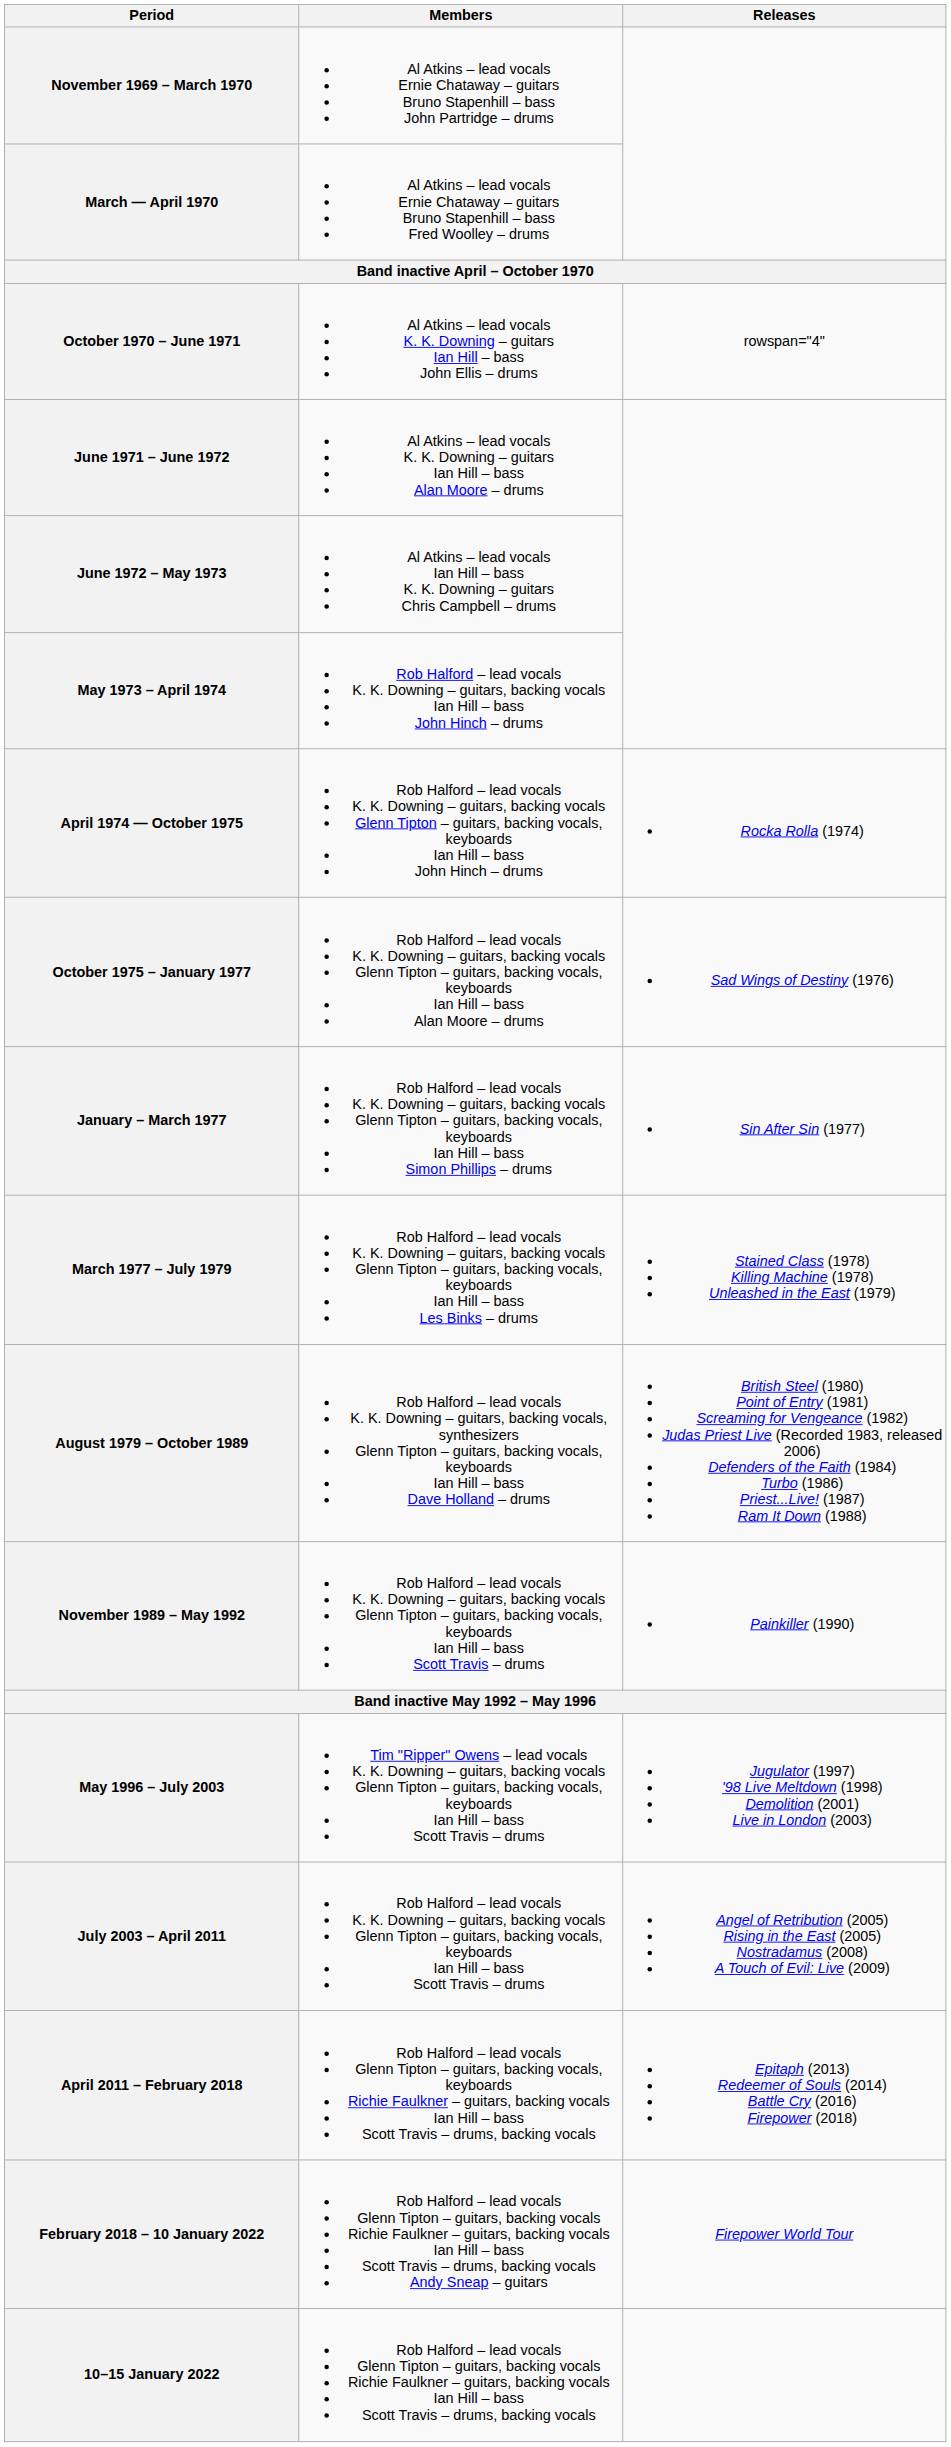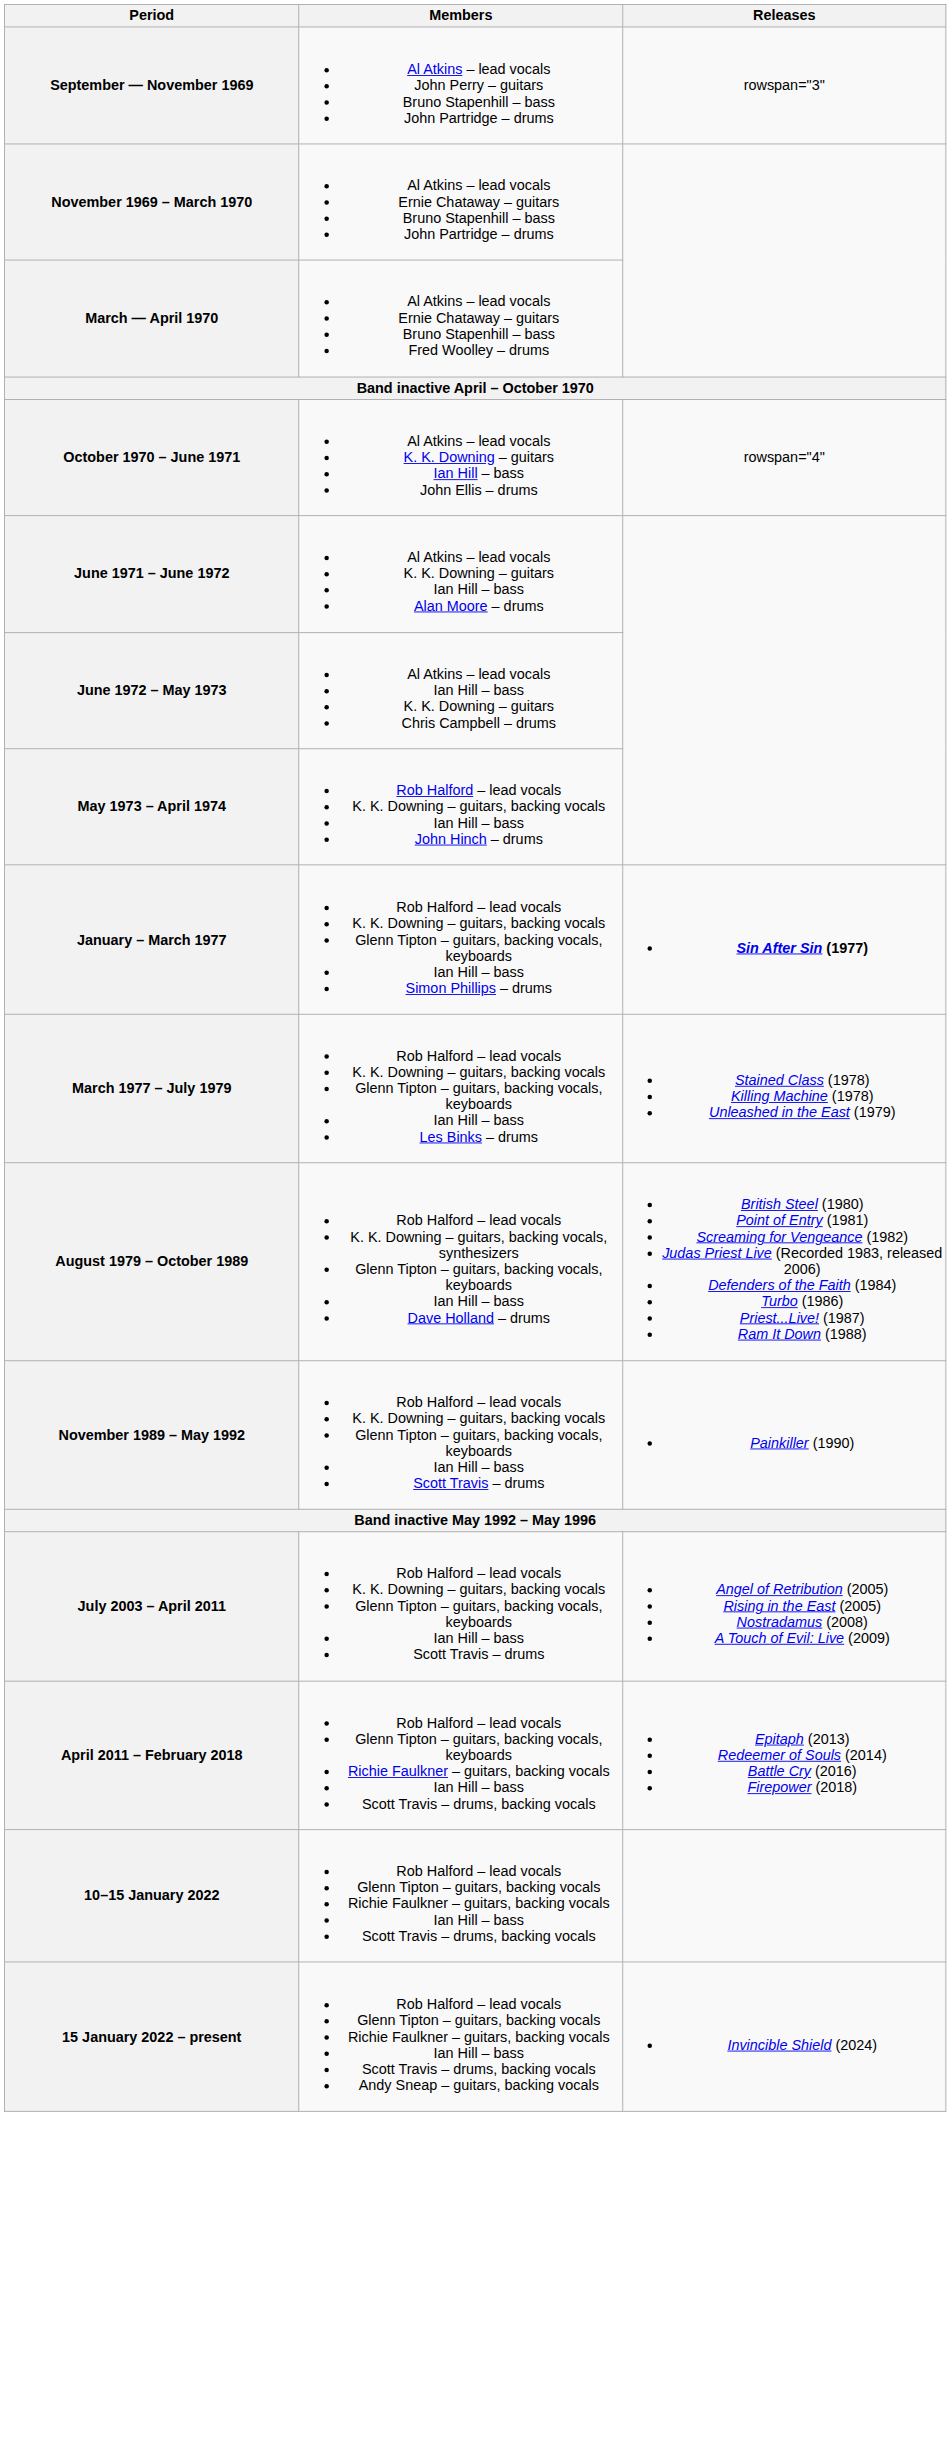+ row: (152, 85)
- row: (152, 823)
- row: (152, 972)
(784, 1129) normal -> (784, 948) bold
- row: (152, 1787)
- row: (152, 2234)
+ row: (152, 2036)
